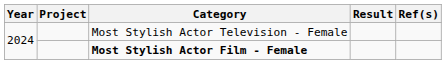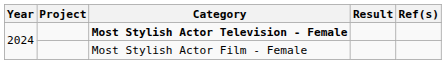(220, 32) normal -> (220, 32) bold
(199, 50) bold -> (199, 50) normal
